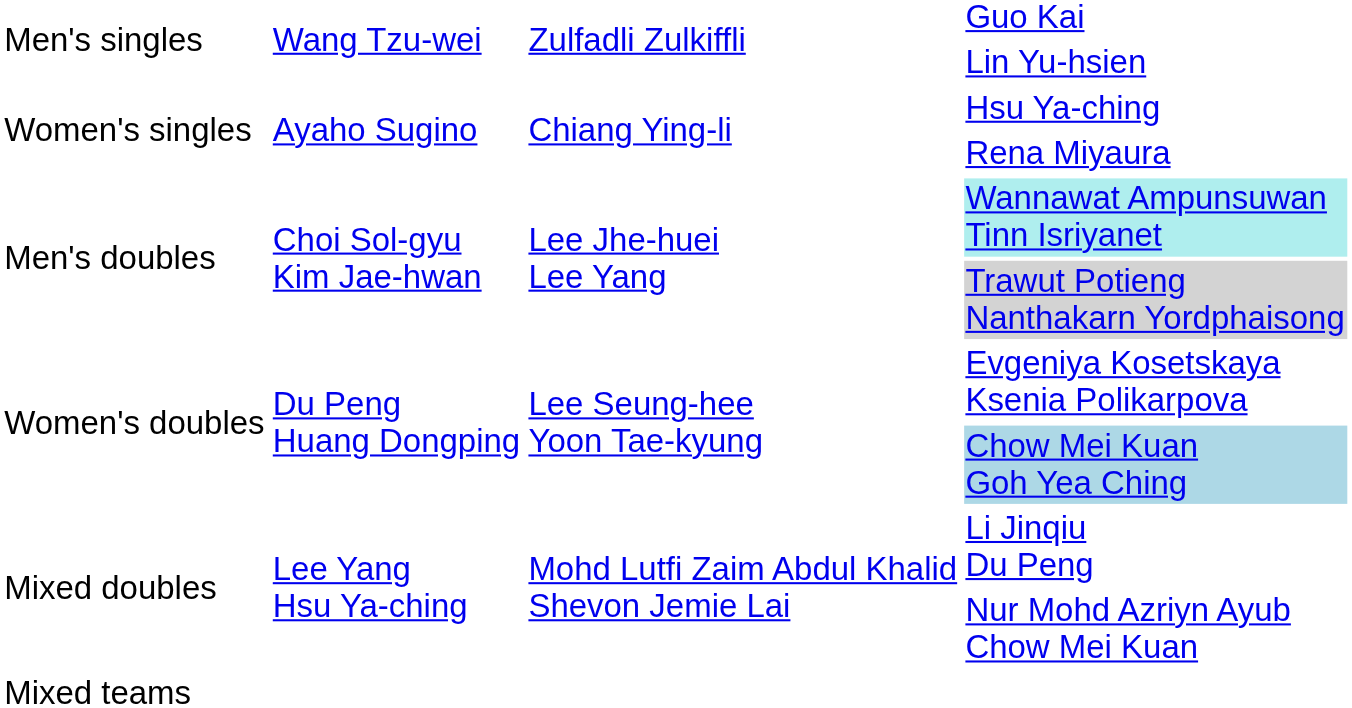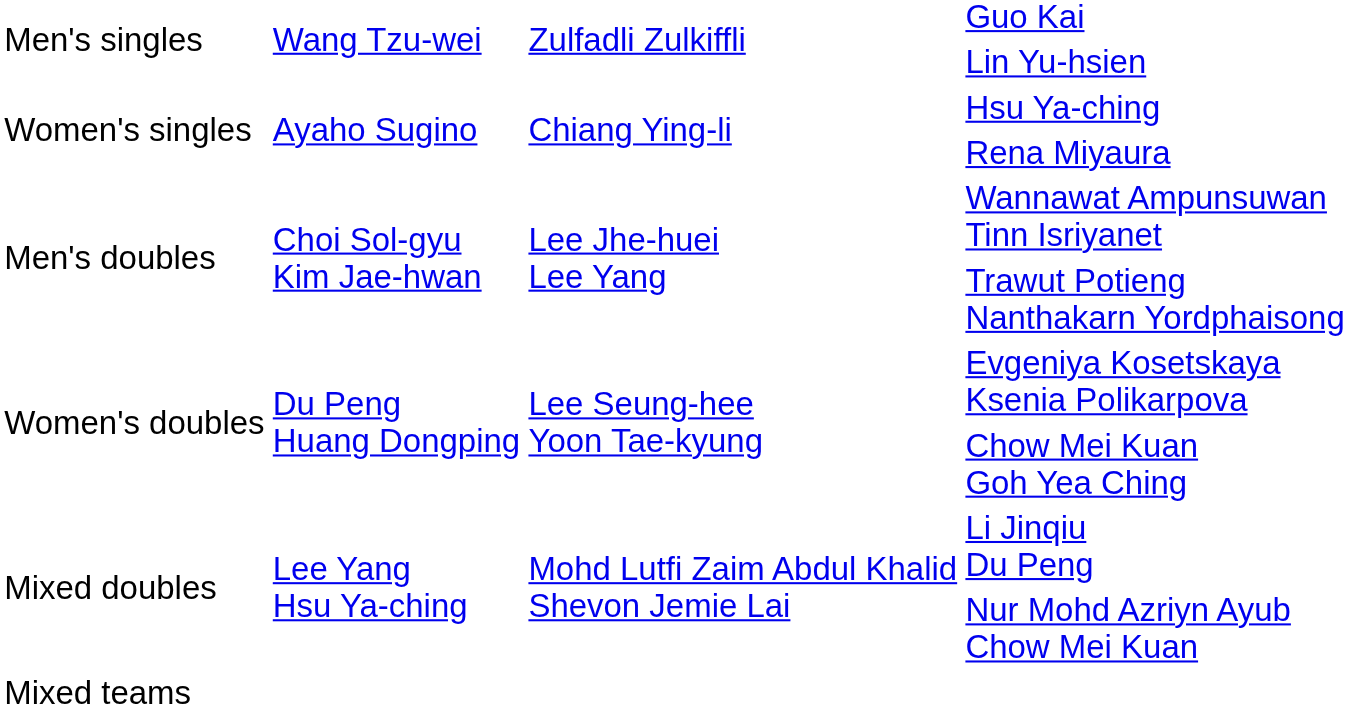(1146, 217) paleturquoise background -> (1146, 217) no background
(1155, 299) lightgrey background -> (1155, 299) no background
(1082, 464) lightblue background -> (1082, 464) no background
